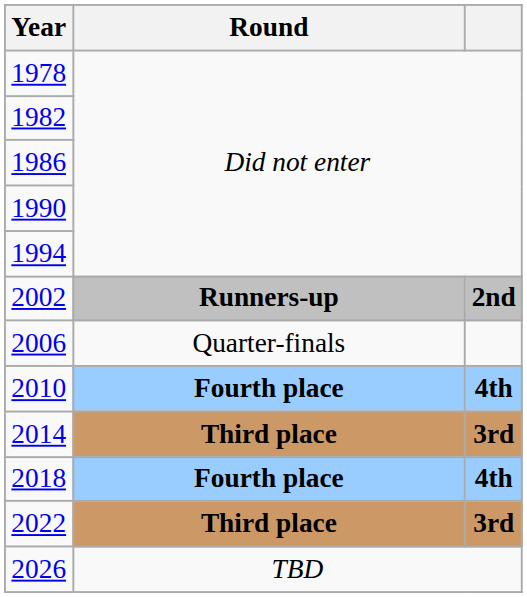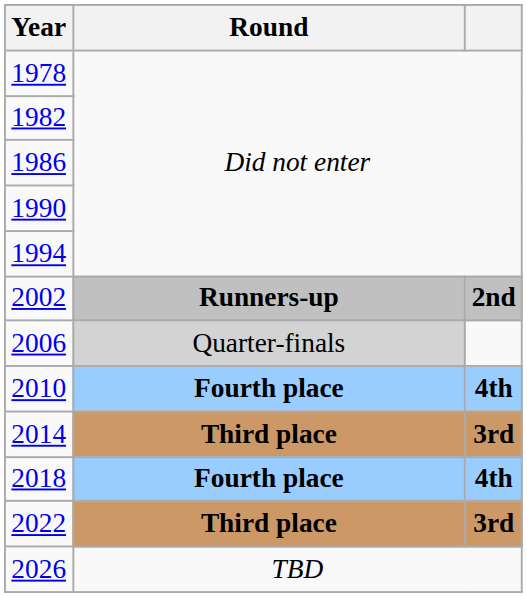(269, 343) no background -> (269, 343) lightgrey background
